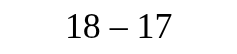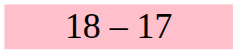(119, 26) no background -> (119, 26) pink background
